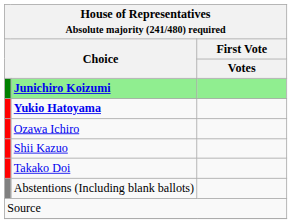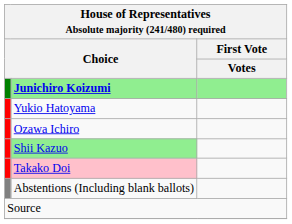(57, 108) bold -> (55, 108) normal
(41, 148) no background -> (41, 148) lightgreen background
(42, 168) no background -> (42, 168) pink background
